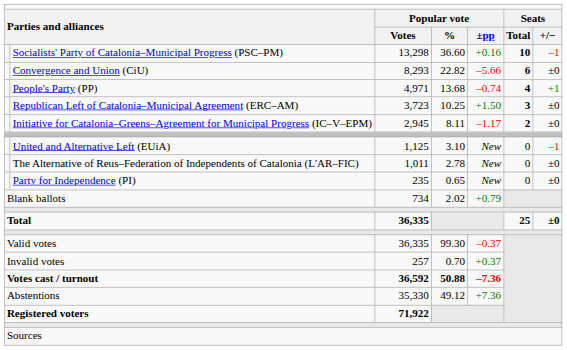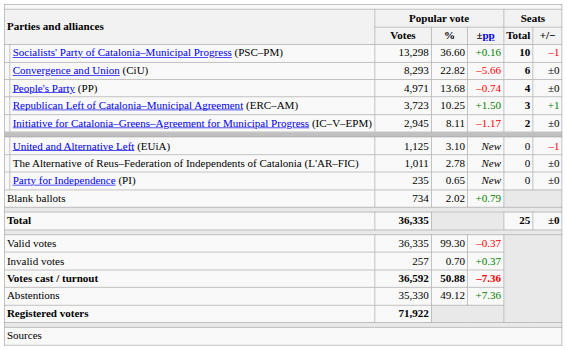(554, 88) +1 -> (554, 88) ±0
(554, 105) ±0 -> (554, 105) +1
